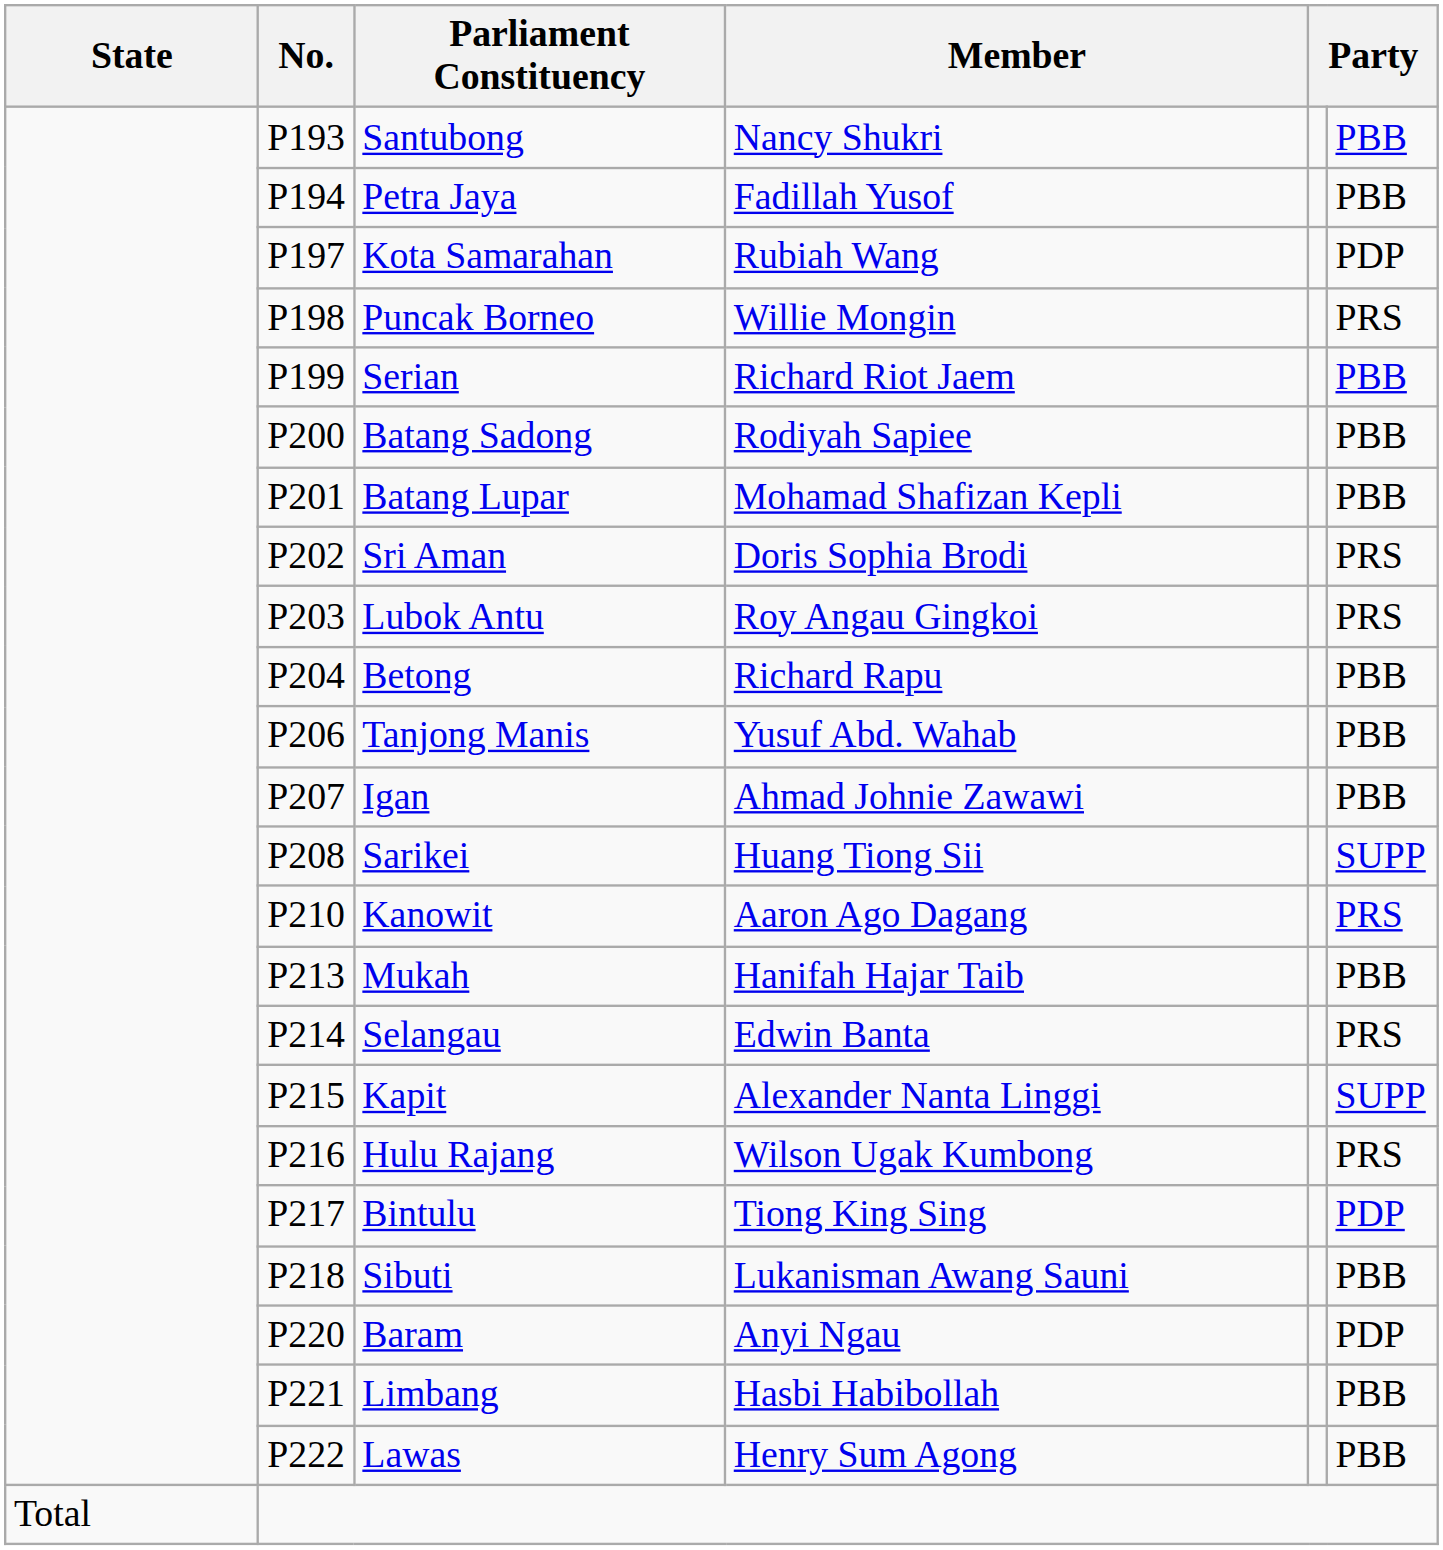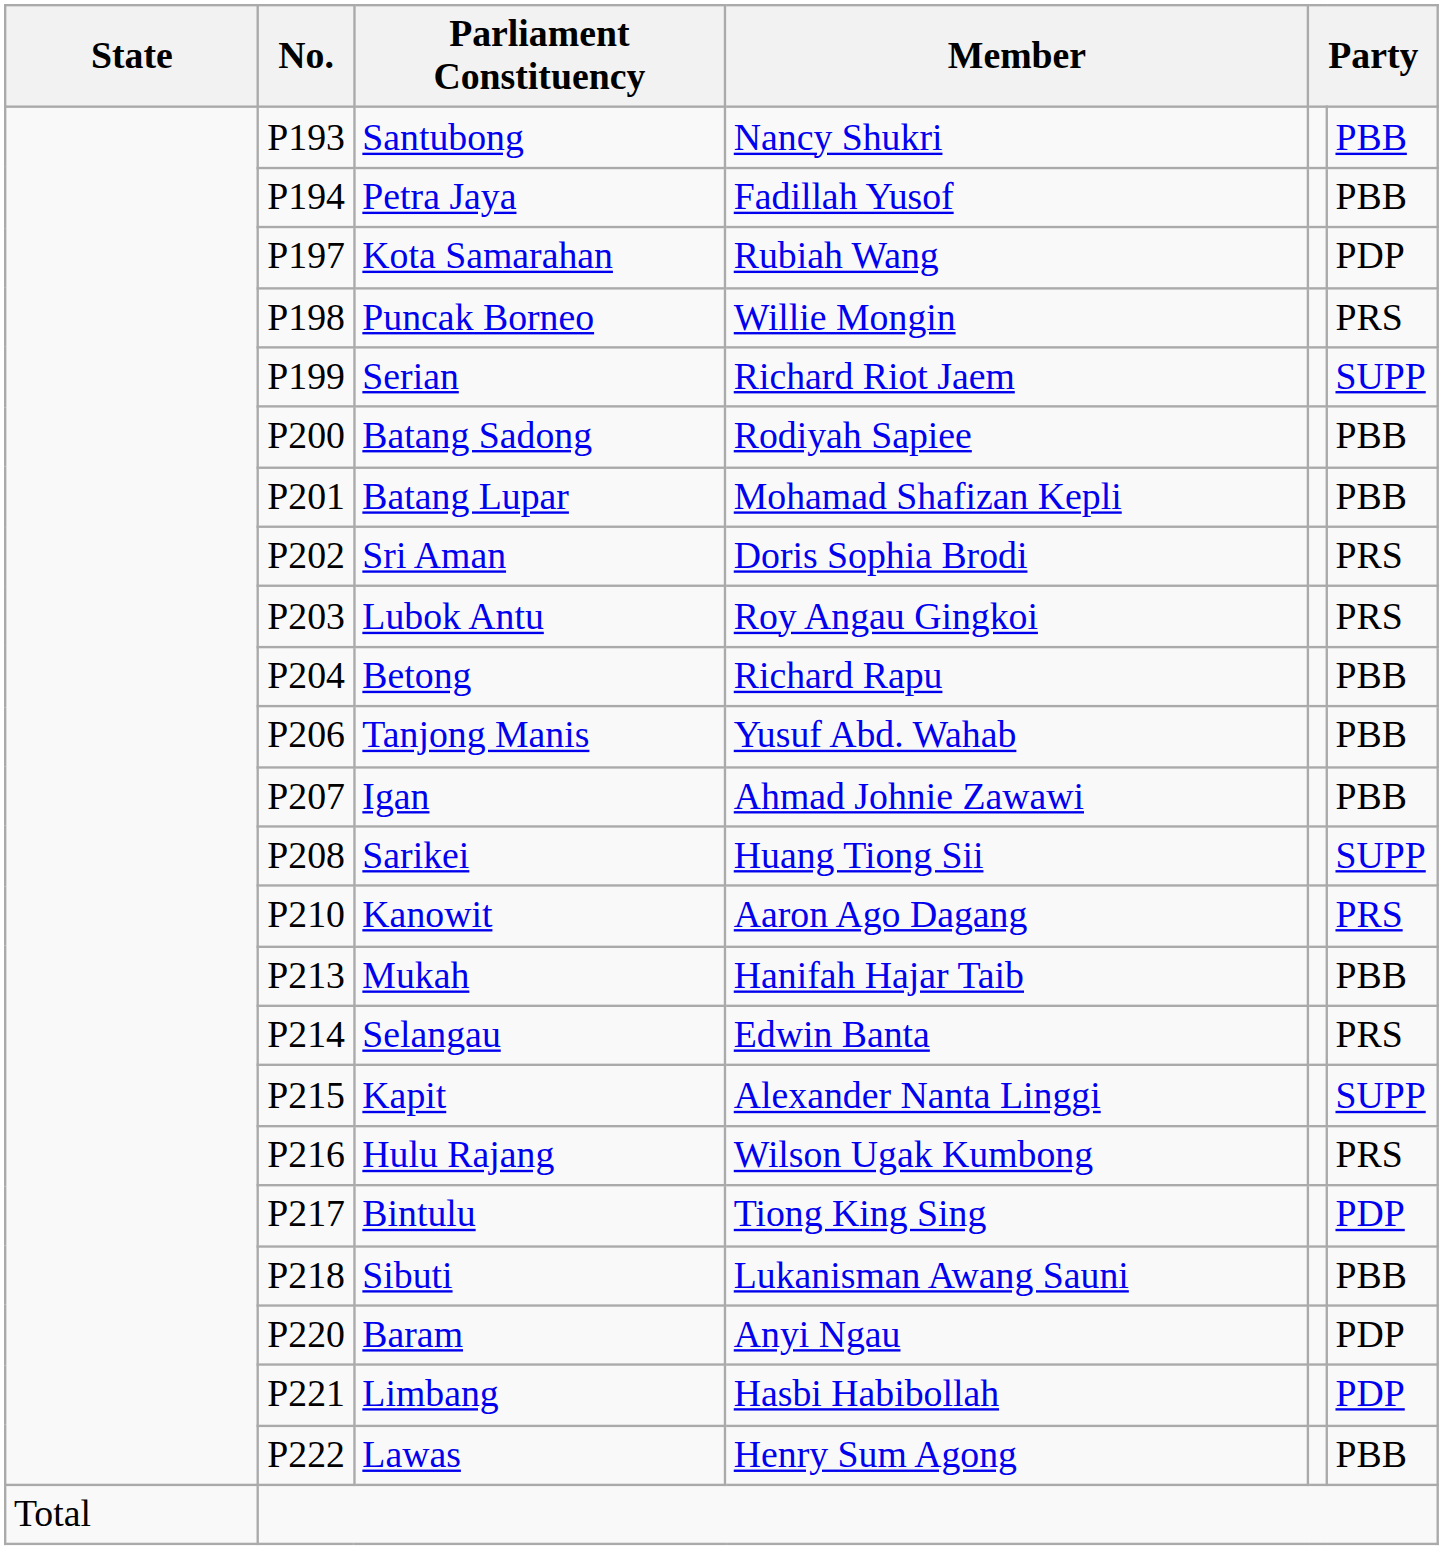(1371, 376) PBB -> (1381, 376) SUPP
(1371, 1394) PBB -> (1370, 1394) PDP
